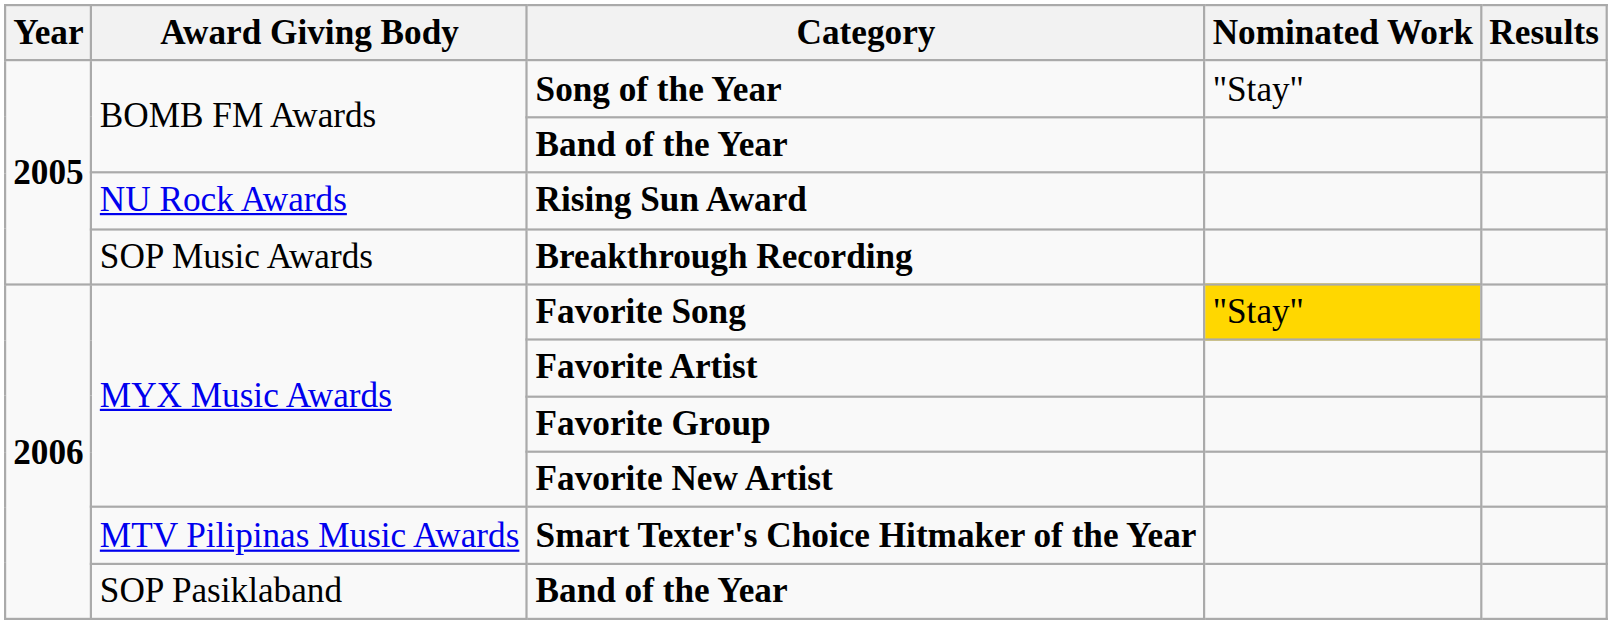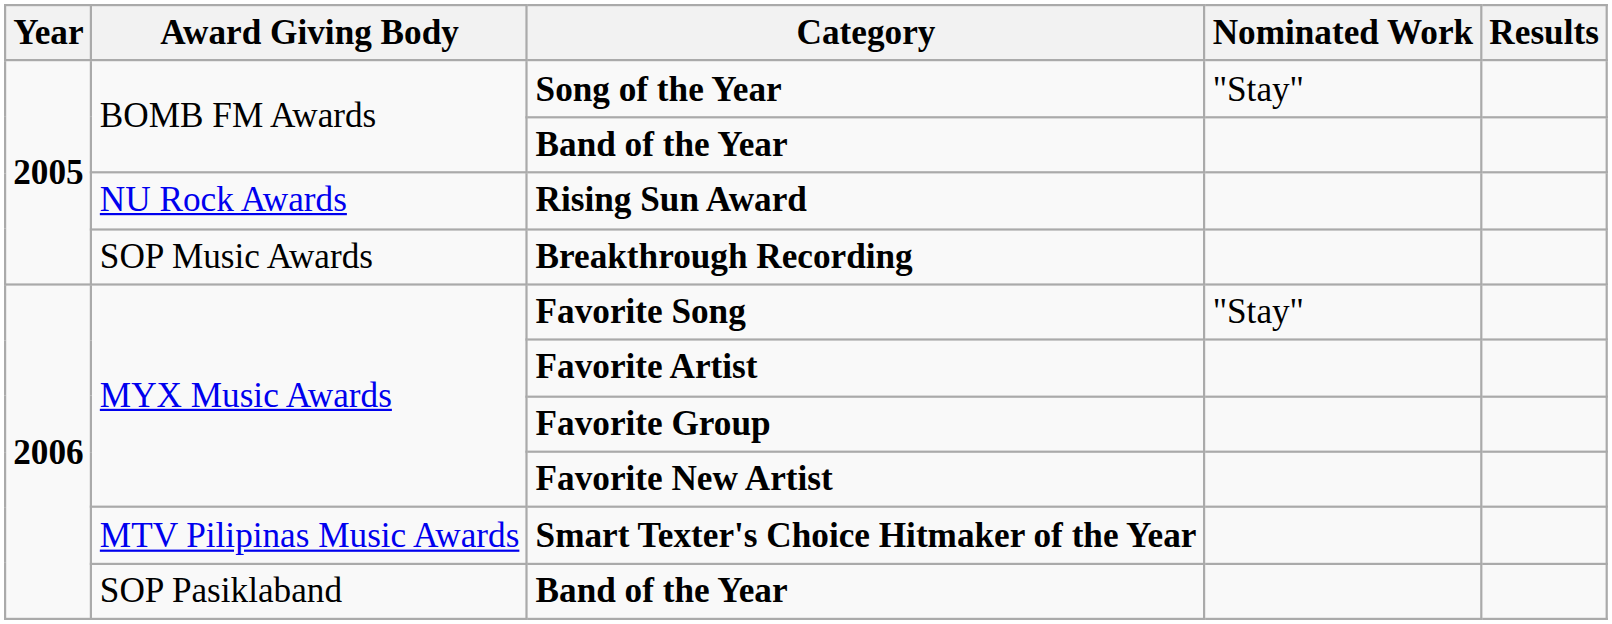(1258, 311) gold background -> (1258, 311) no background
